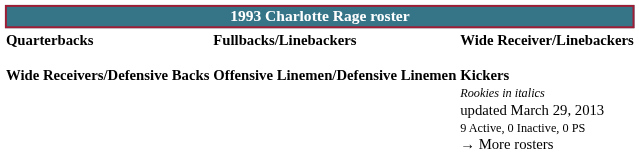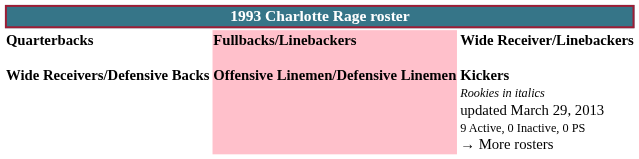(335, 57) no background -> (335, 57) pink background
